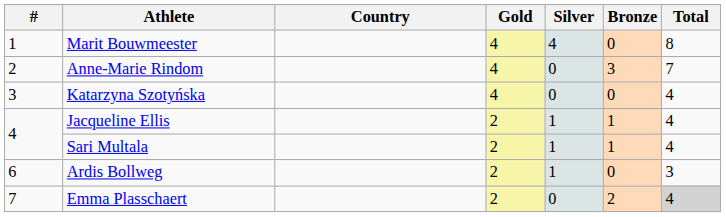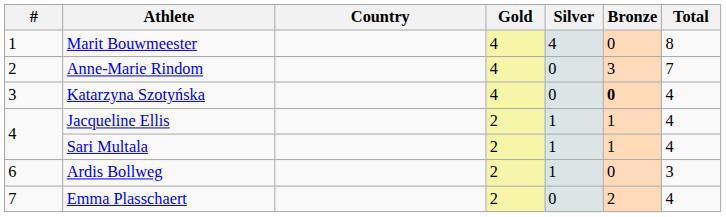(611, 95) normal -> (611, 95) bold
(669, 198) lightgrey background -> (669, 198) no background
